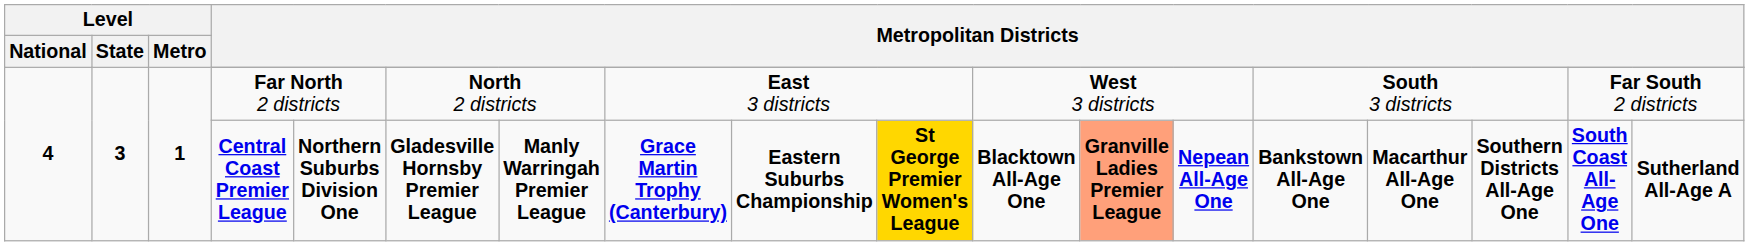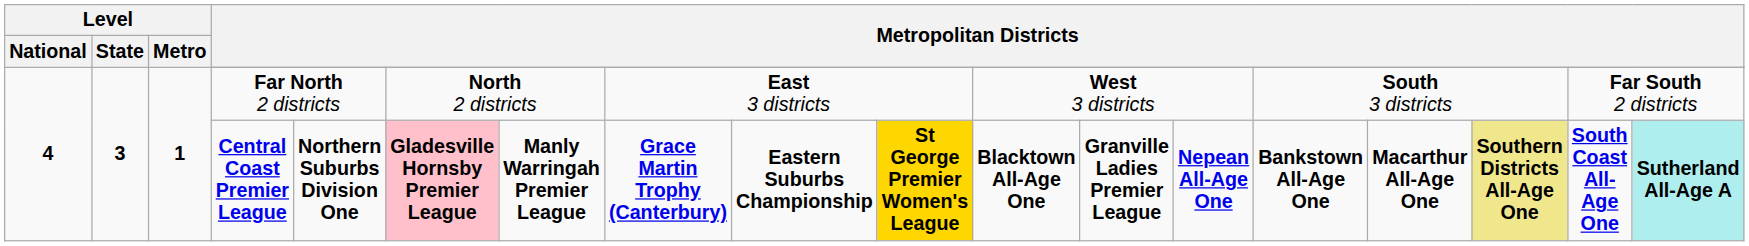(442, 180) no background -> (442, 180) pink background
(1127, 180) lightsalmon background -> (1127, 180) no background
(1520, 180) no background -> (1520, 180) khaki background
(1688, 180) no background -> (1688, 180) paleturquoise background
